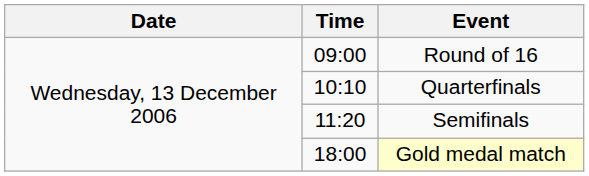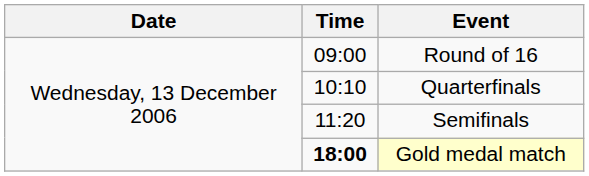(340, 154) normal -> (340, 154) bold
